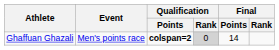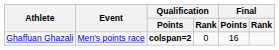(206, 39) lightgrey background -> (206, 39) no background
(234, 39) 14 -> (234, 39) 16
